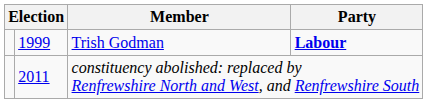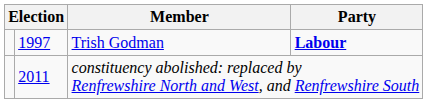(34, 42) 1999 -> (34, 42) 1997
